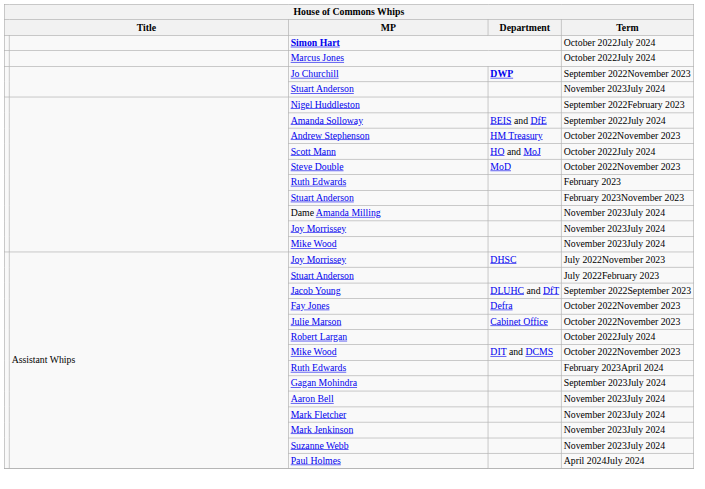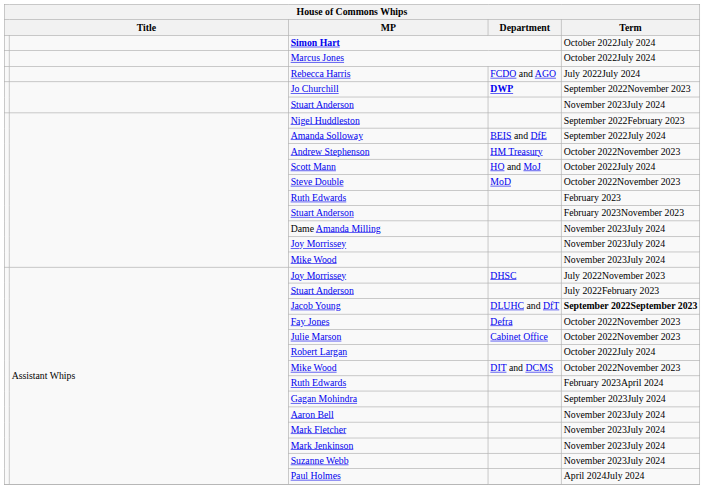+ row: (149, 74)
(627, 290) normal -> (630, 306) bold
